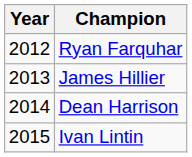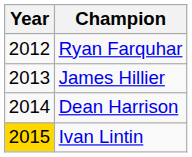(30, 136) no background -> (30, 136) gold background
